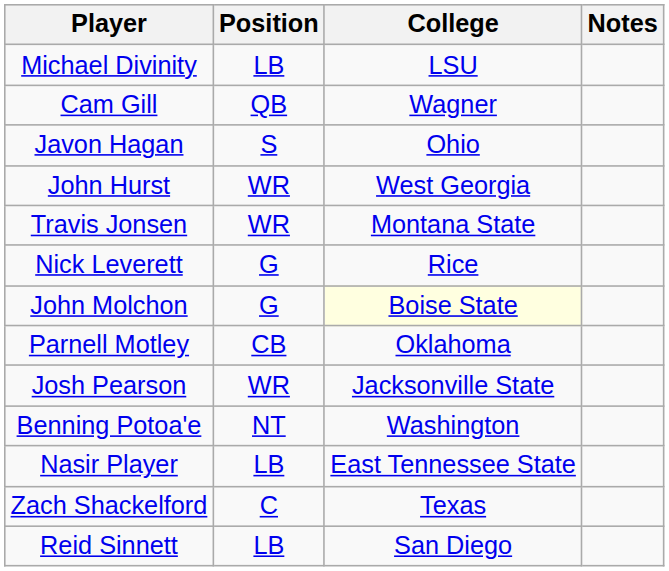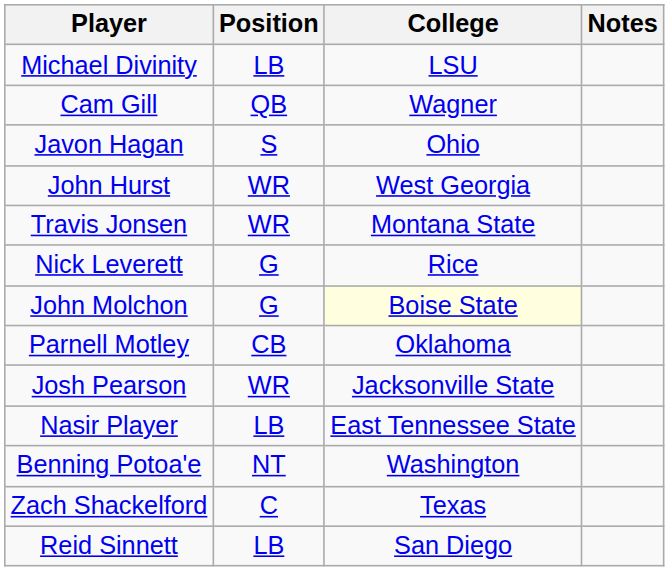rows swapped: (109, 465) <-> (109, 425)
